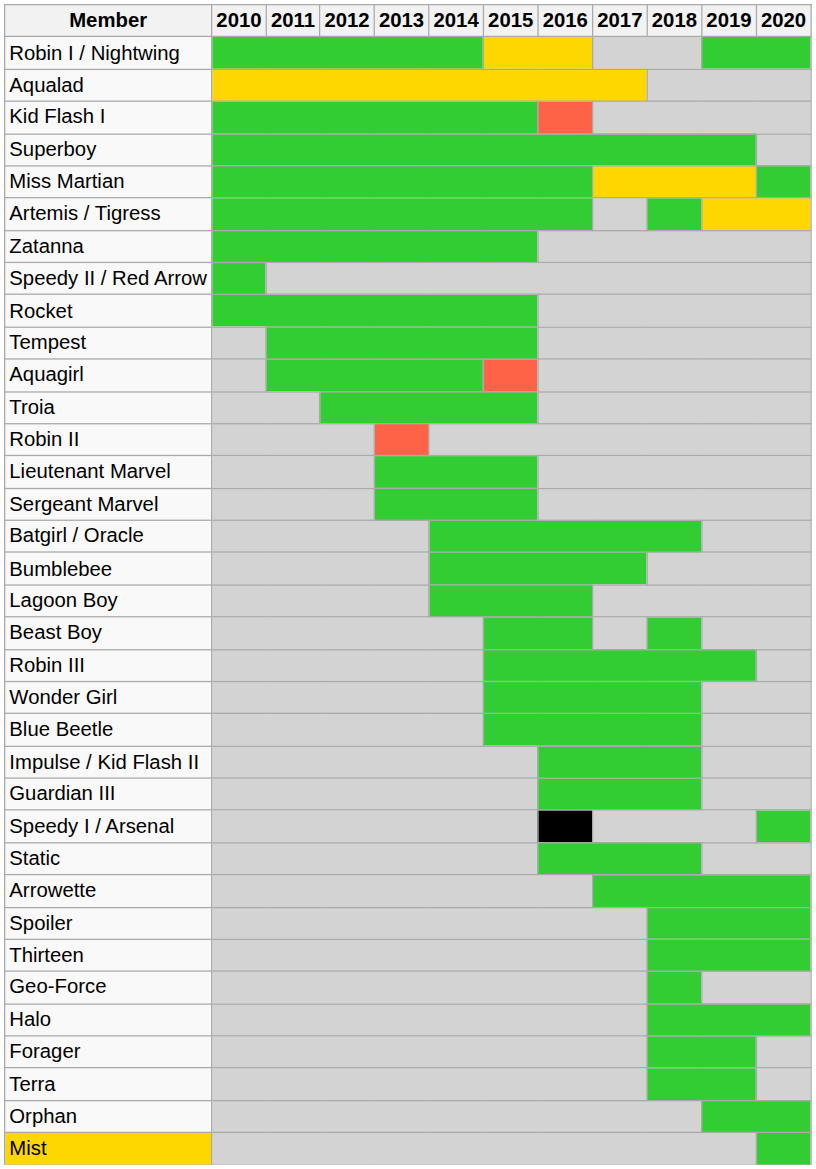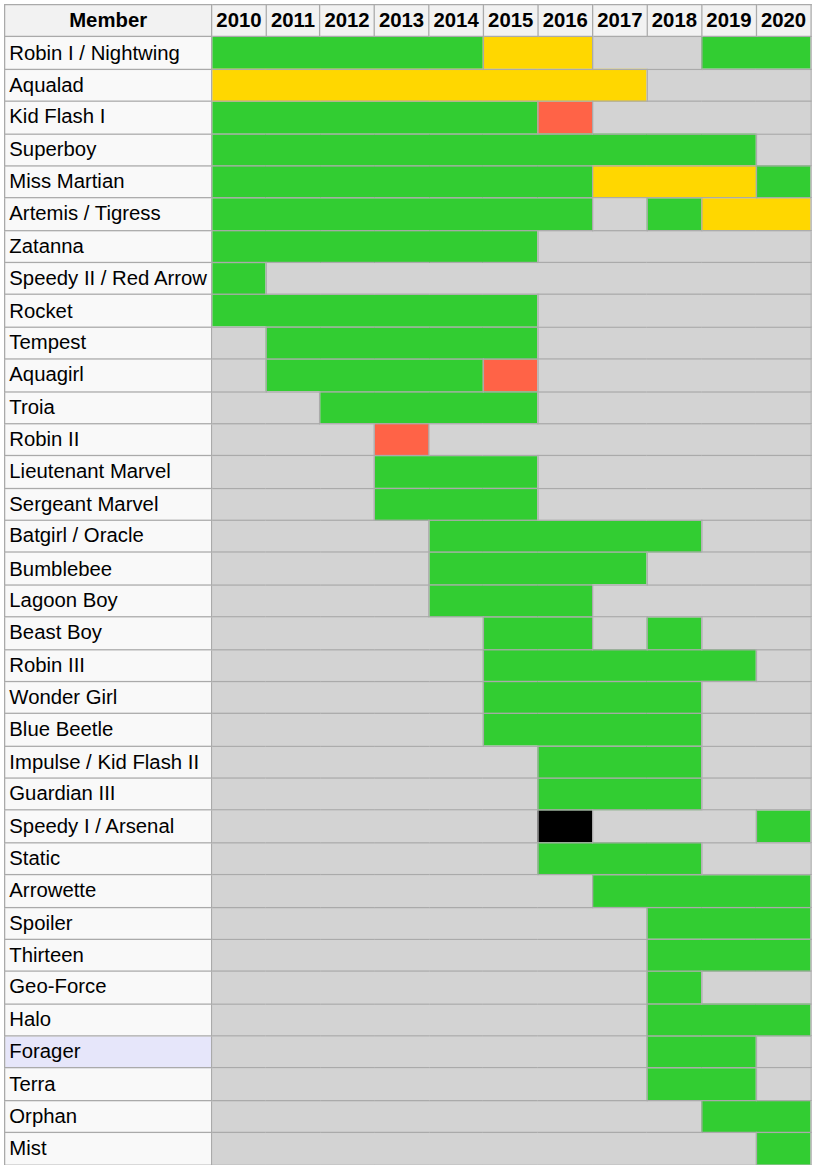(45, 1051) no background -> (45, 1051) lavender background
(28, 1148) gold background -> (28, 1148) no background
